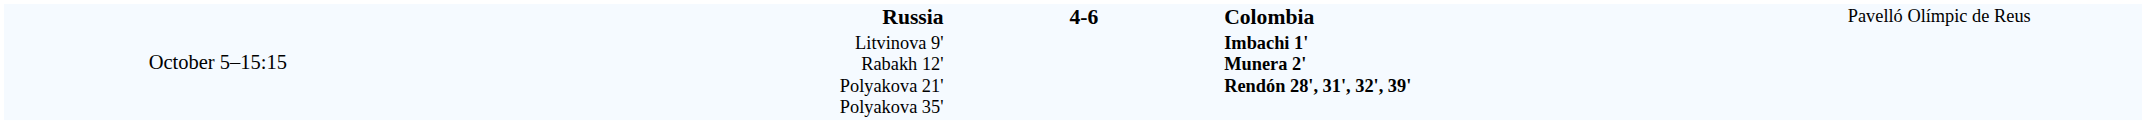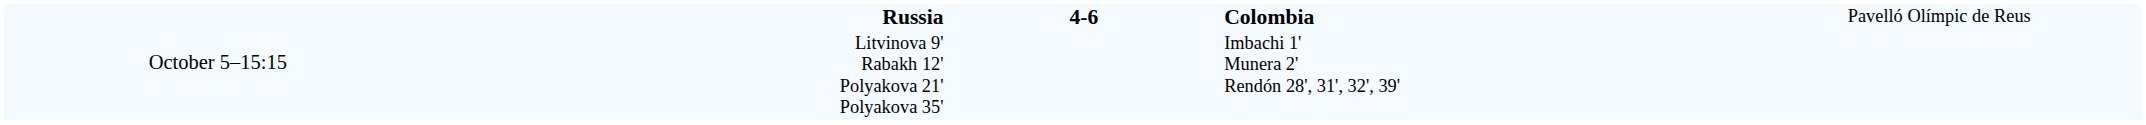(1318, 64) bold -> (1312, 64) normal
